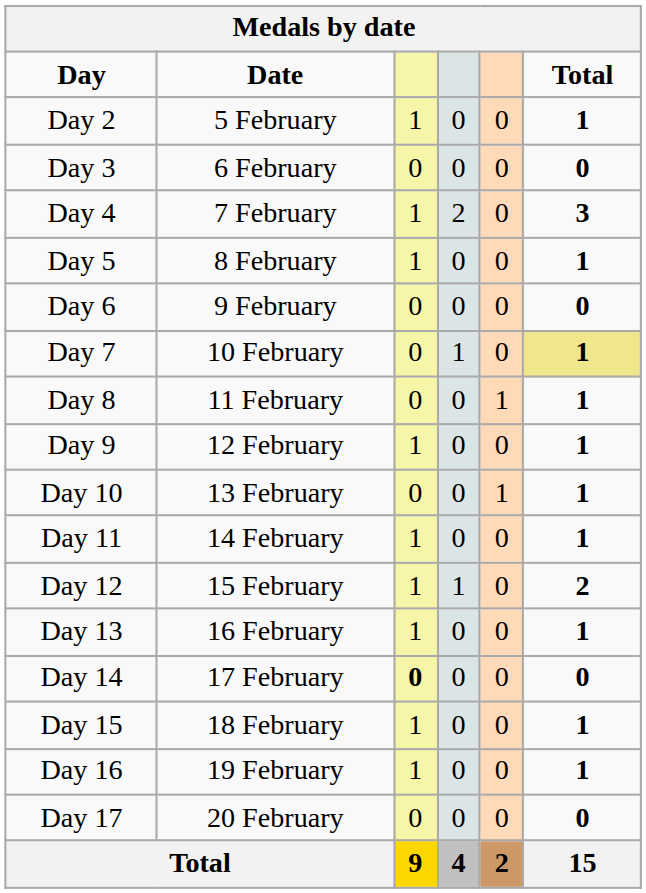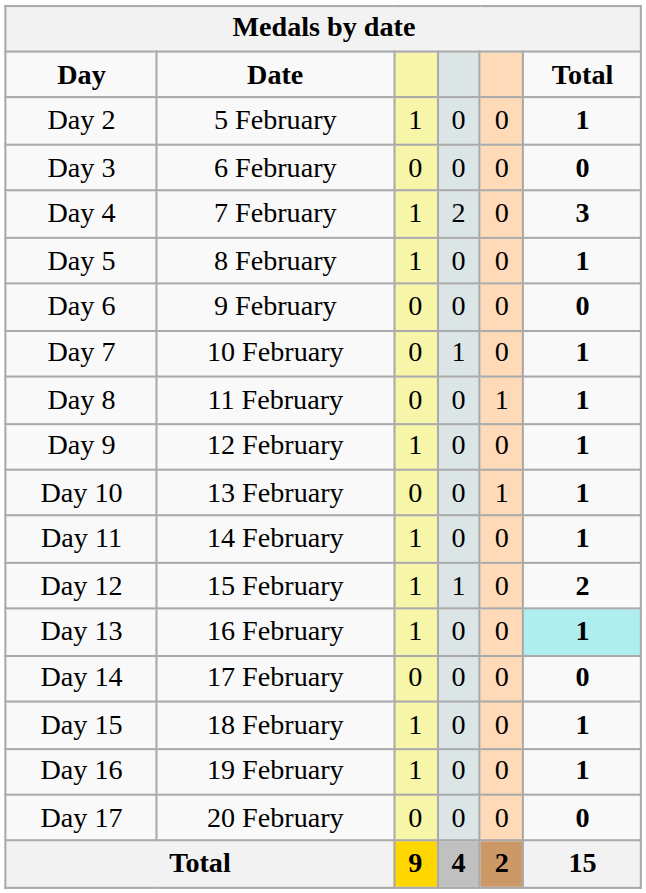(583, 352) khaki background -> (583, 352) no background
(583, 631) no background -> (583, 631) paleturquoise background
(415, 678) bold -> (415, 678) normal
